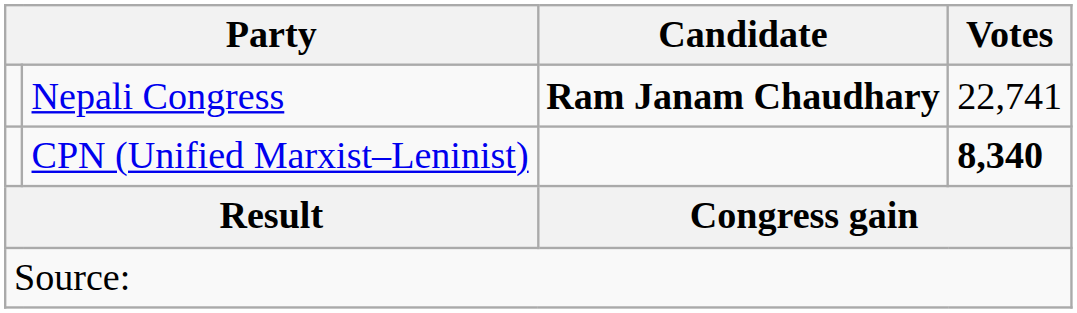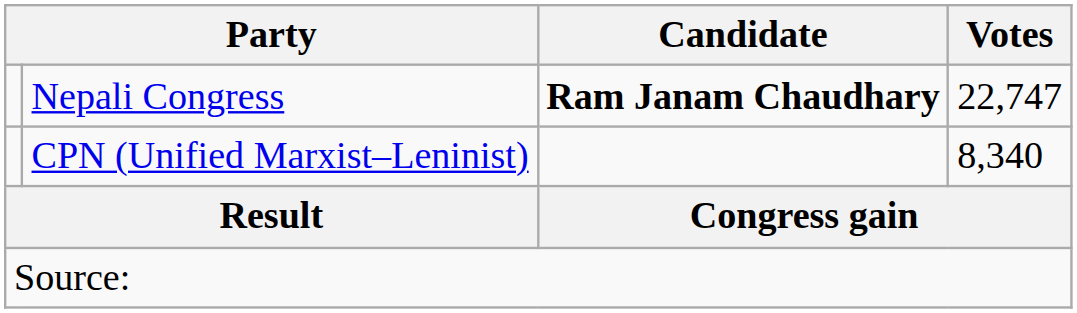(1010, 95) 22,741 -> (1010, 95) 22,747
(1000, 155) bold -> (1000, 155) normal
